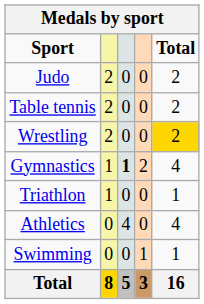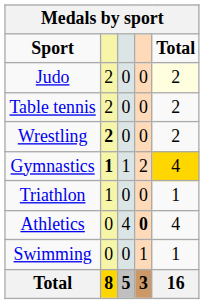(176, 77) no background -> (176, 77) lightyellow background
(109, 136) normal -> (109, 136) bold
(176, 136) gold background -> (176, 136) no background
(109, 165) normal -> (109, 165) bold
(126, 165) bold -> (126, 165) normal
(176, 165) no background -> (176, 165) gold background
(143, 224) normal -> (143, 224) bold
